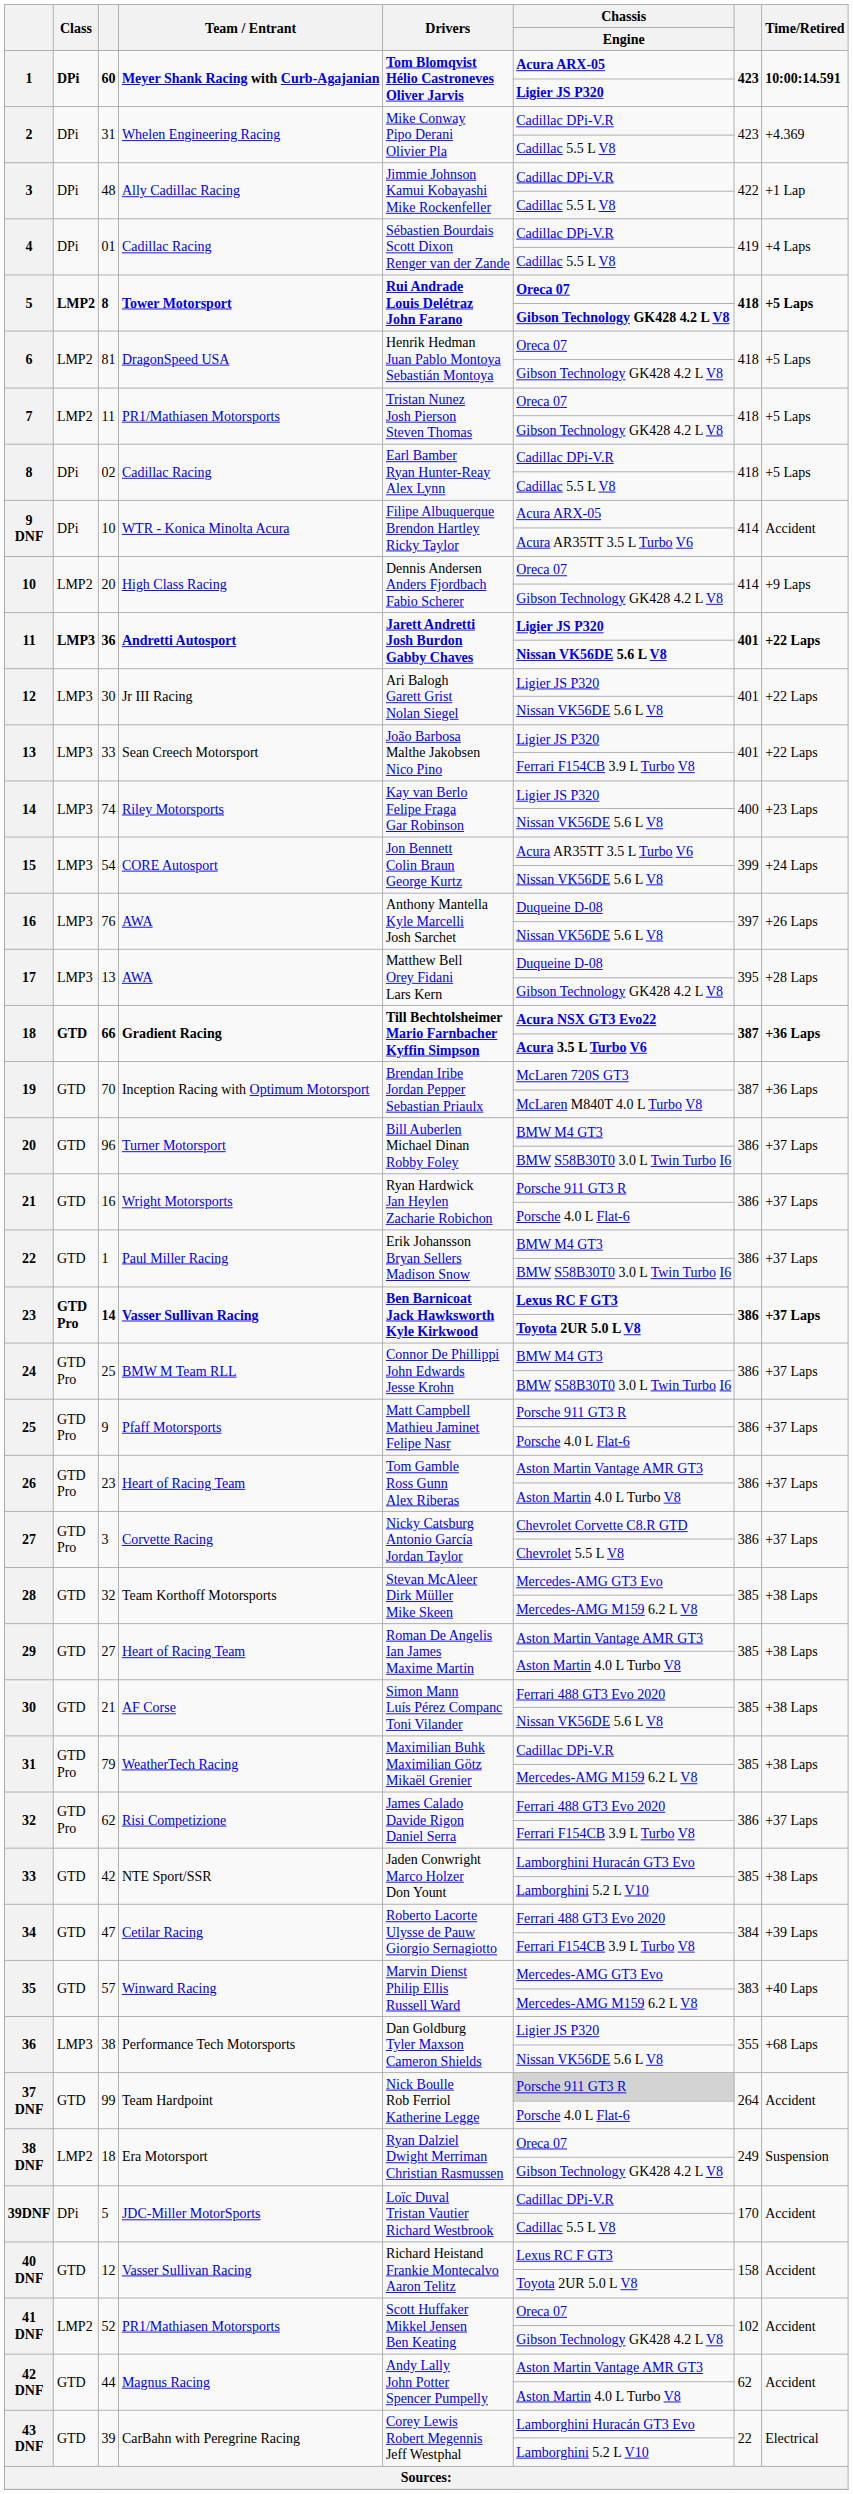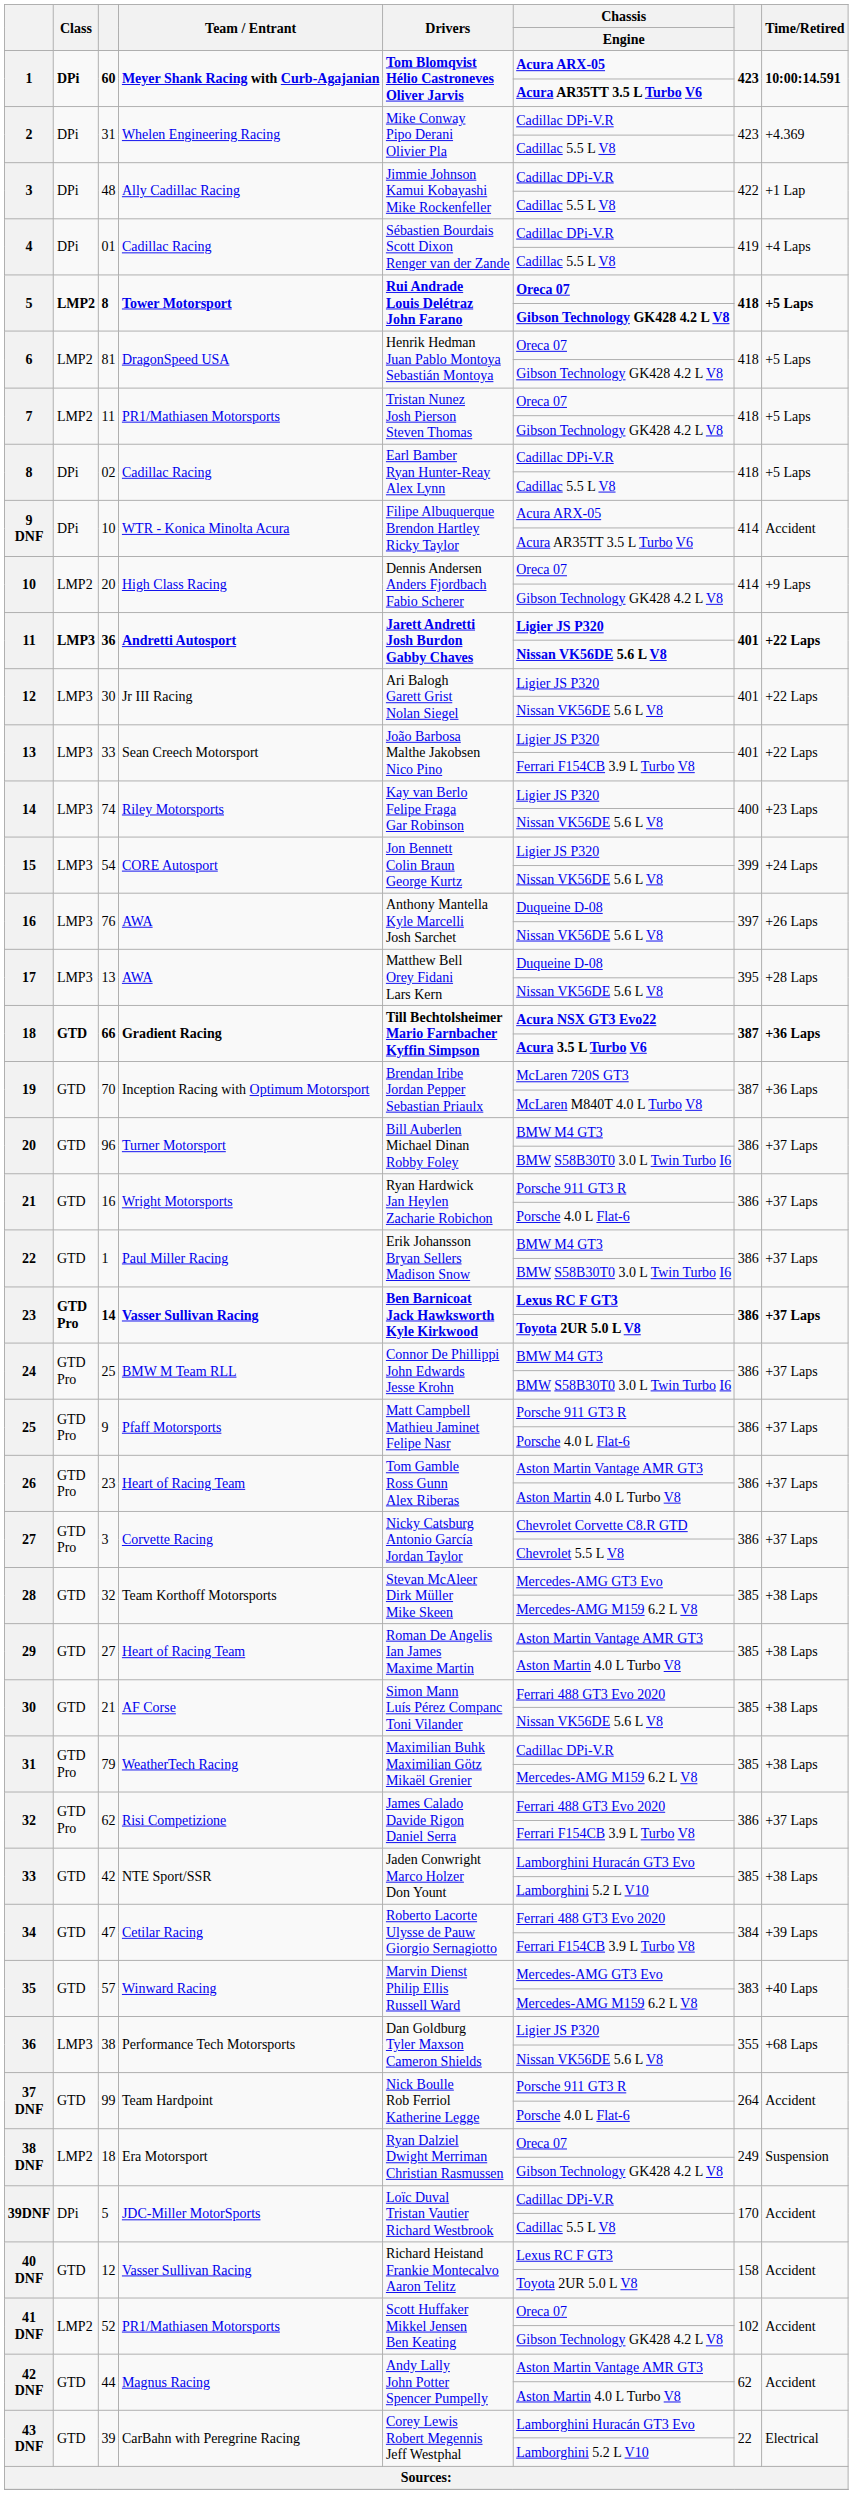(560, 92) Ligier JS P320 -> (609, 92) Acura AR35TT 3.5 L Turbo V6
(605, 851) Acura AR35TT 3.5 L Turbo V6 -> (558, 851) Ligier JS P320
(620, 991) Gibson Technology GK428 4.2 L V8 -> (590, 991) Nissan VK56DE 5.6 L V8
(571, 2087) lightgrey background -> (571, 2087) no background
